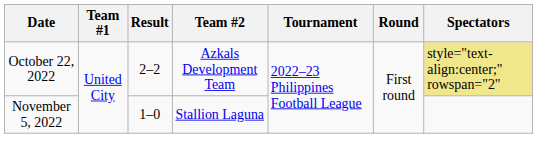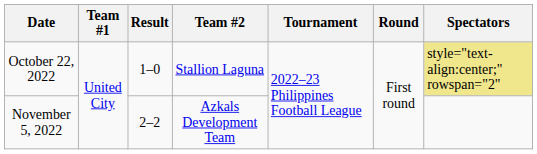(150, 68) 2–2 -> (150, 68) 1–0
(220, 68) Azkals Development Team -> (220, 68) Stallion Laguna
(150, 114) 1–0 -> (150, 122) 2–2
(220, 114) Stallion Laguna -> (220, 122) Azkals Development Team
